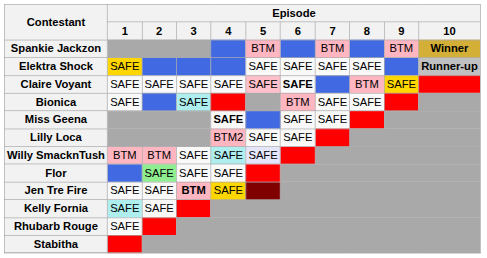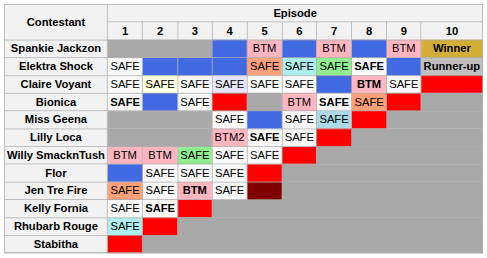(125, 66) gold background -> (125, 66) no background
(263, 66) no background -> (265, 66) lightsalmon background
(298, 66) no background -> (299, 66) paleturquoise background
(333, 66) no background -> (334, 66) lightgreen background
(367, 66) normal -> (369, 66) bold
(159, 84) no background -> (160, 84) lightyellow background
(228, 84) no background -> (230, 84) lavender background
(263, 84) pink background -> (265, 84) no background
(298, 84) bold -> (299, 84) normal
(367, 84) normal -> (369, 84) bold
(401, 84) gold background -> (404, 84) no background
(125, 102) normal -> (125, 102) bold
(194, 102) paleturquoise background -> (195, 102) no background
(333, 102) normal -> (334, 102) bold
(367, 102) no background -> (369, 102) lightsalmon background
(228, 119) bold -> (230, 119) normal
(333, 119) no background -> (334, 119) lightblue background
(263, 137) normal -> (265, 137) bold
(194, 155) no background -> (195, 155) lightgreen background
(228, 155) paleturquoise background -> (230, 155) no background
(263, 155) lavender background -> (265, 155) no background
(159, 173) lightgreen background -> (160, 173) no background
(125, 191) no background -> (125, 191) lightsalmon background
(228, 191) gold background -> (230, 191) no background
(125, 208) paleturquoise background -> (125, 208) no background
(159, 208) normal -> (160, 208) bold
(125, 226) no background -> (125, 226) paleturquoise background
